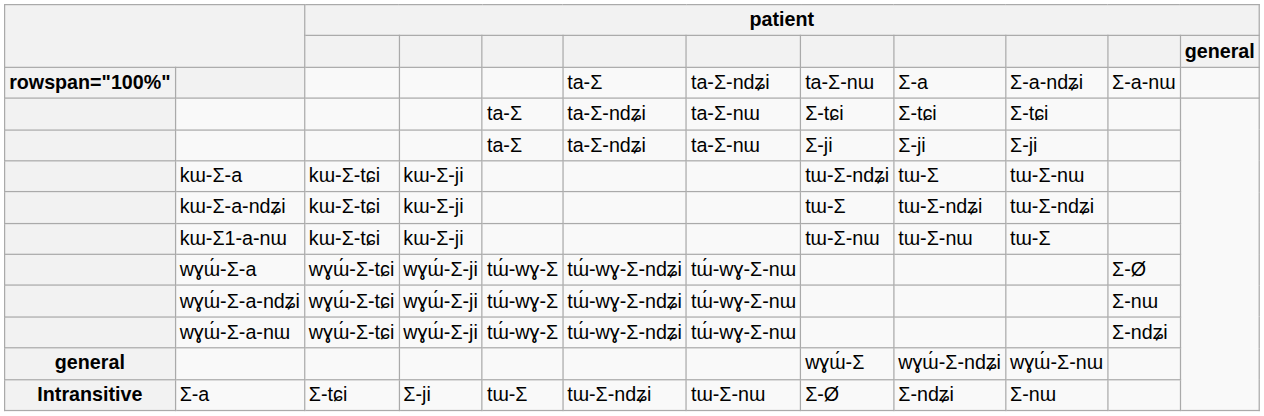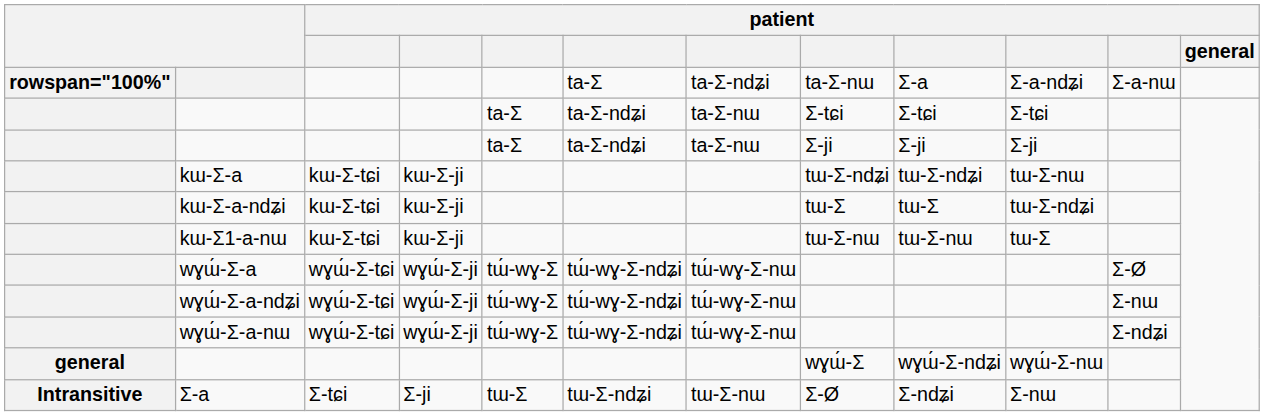(919, 176) tɯ-Σ -> (940, 176) tɯ-Σ-ndʑi
(940, 207) tɯ-Σ-ndʑi -> (919, 207) tɯ-Σ
